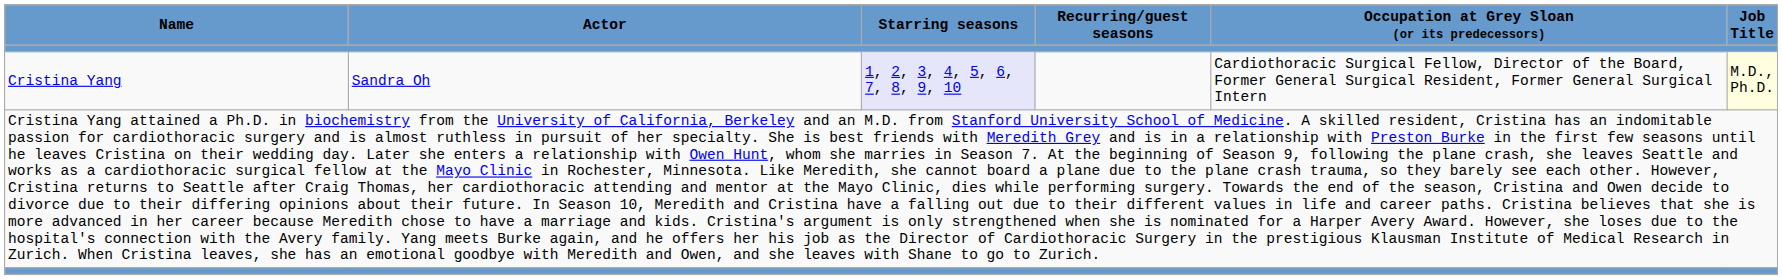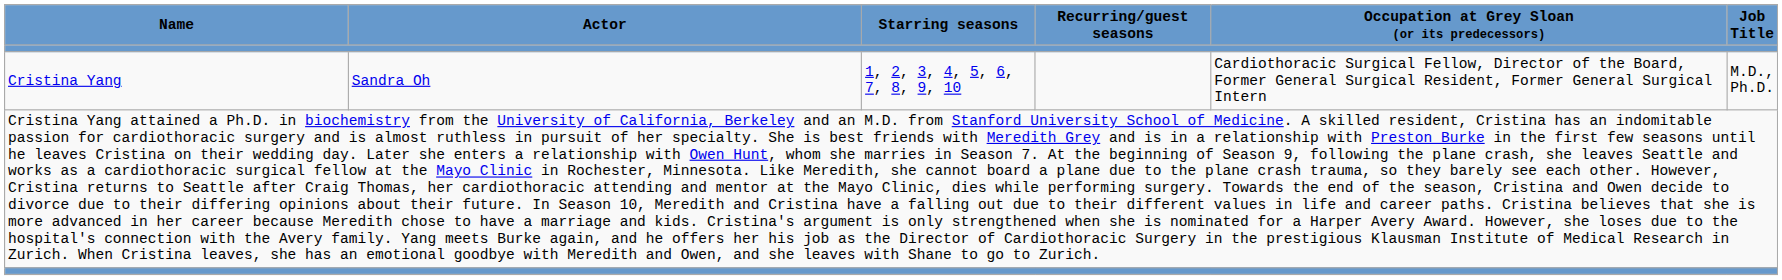(939, 81) lavender background -> (939, 81) no background
(1752, 81) lightyellow background -> (1752, 81) no background
